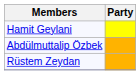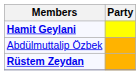(39, 29) normal -> (41, 29) bold
(43, 62) normal -> (45, 62) bold
